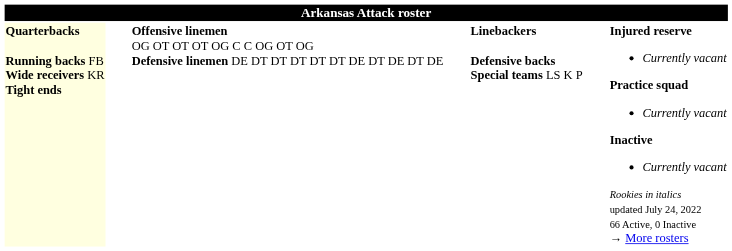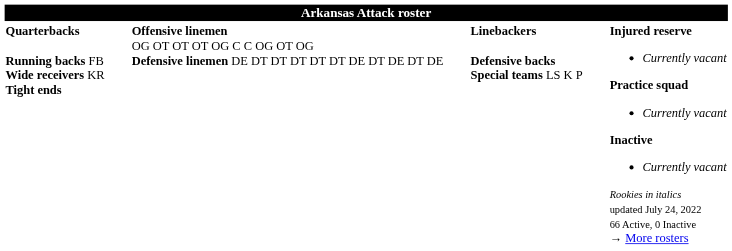(55, 60) lightyellow background -> (55, 60) no background
